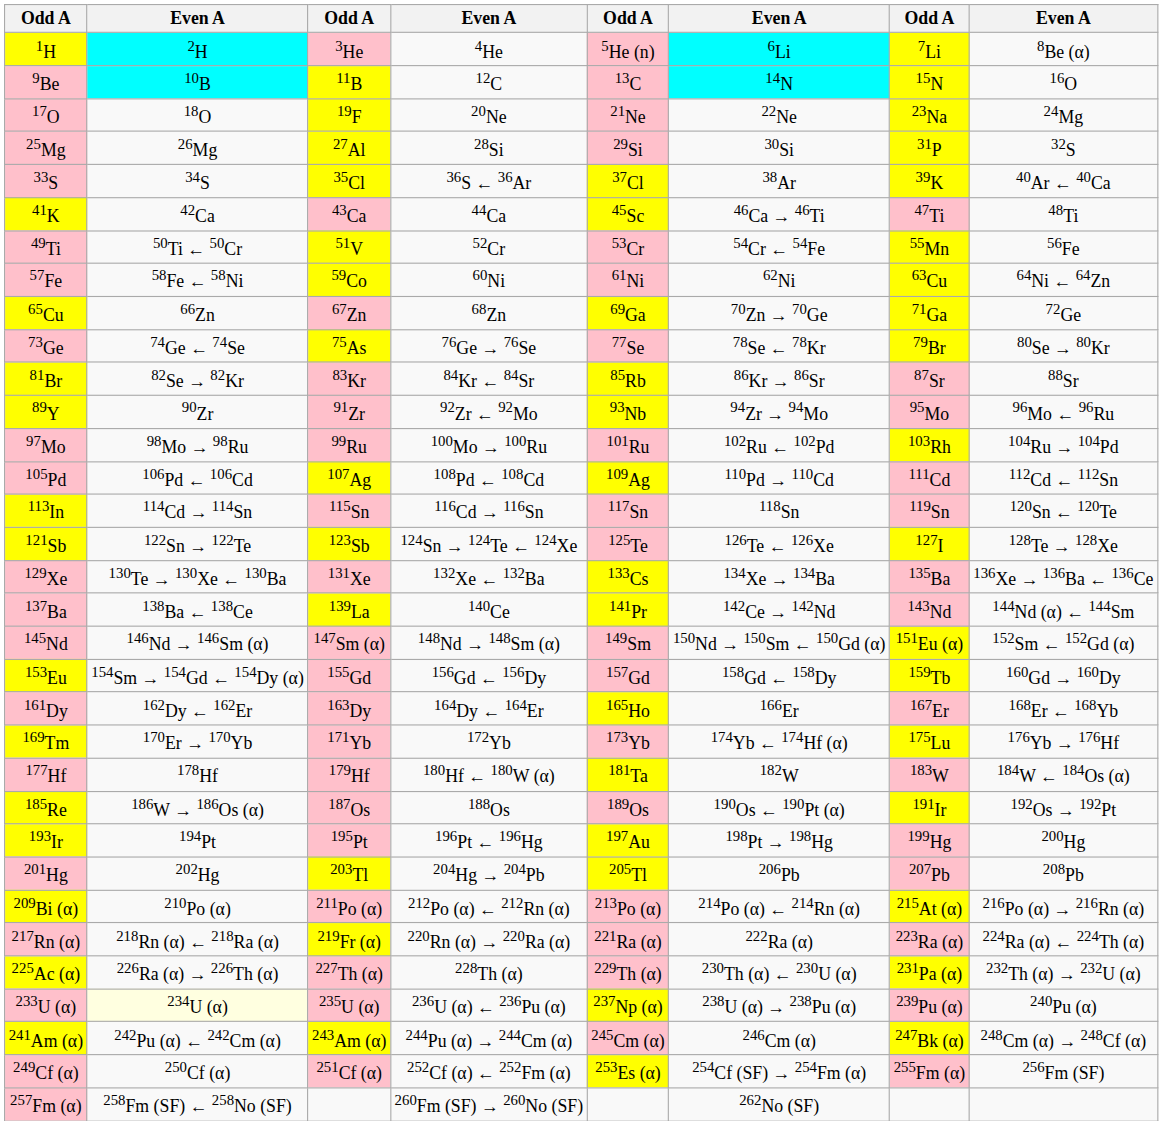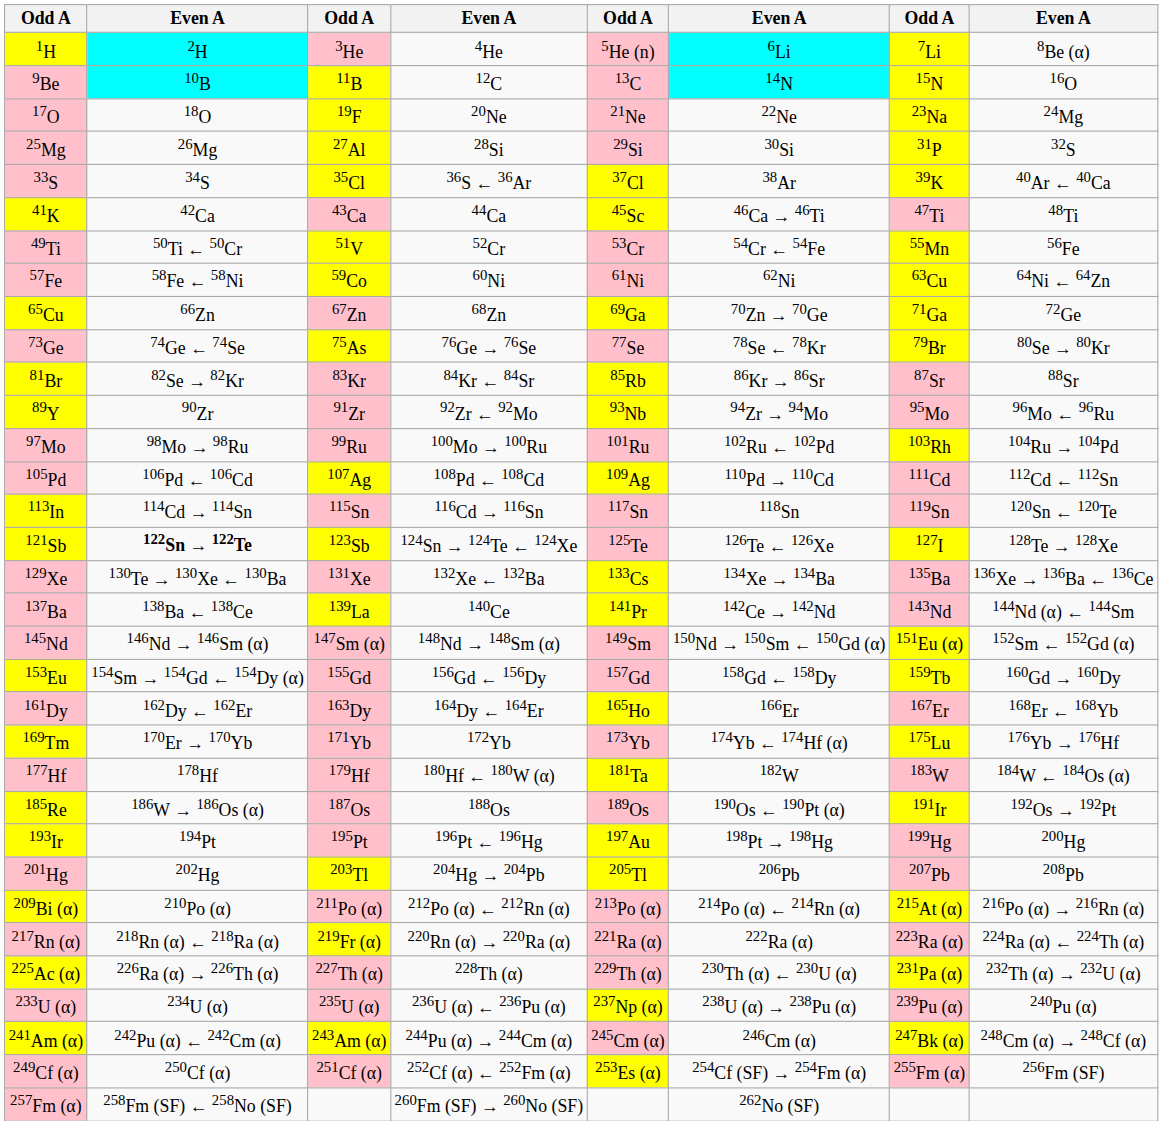(198, 543) normal -> (198, 543) bold
(198, 1005) lightyellow background -> (198, 1005) no background
